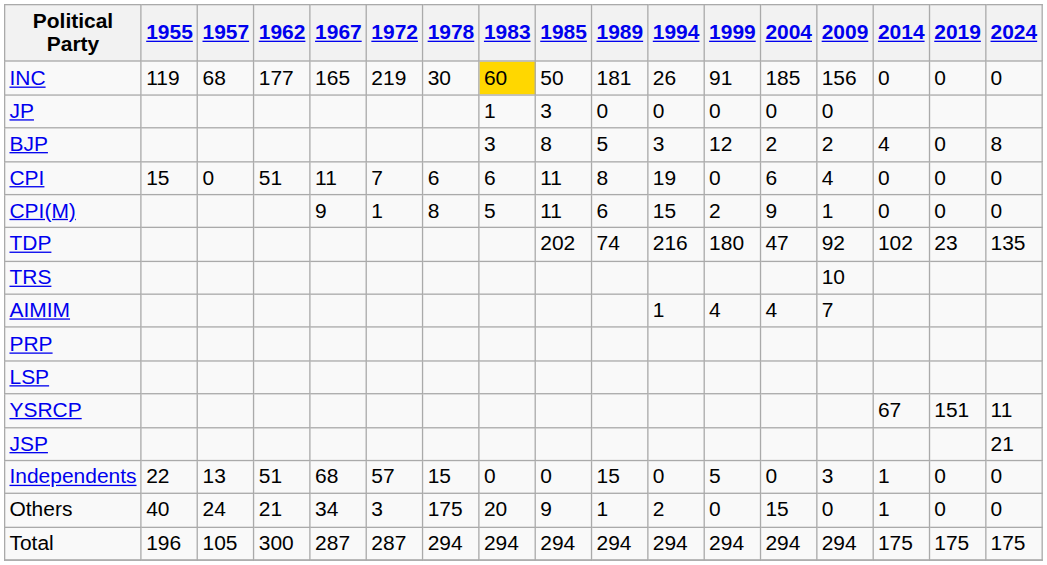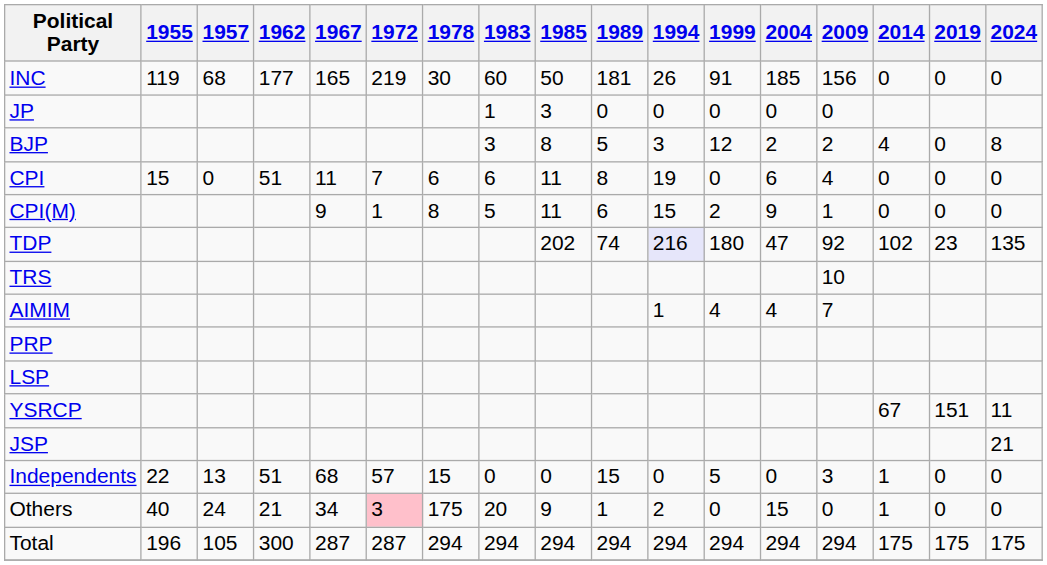(496, 77) gold background -> (496, 77) no background
(670, 244) no background -> (670, 244) lavender background
(377, 510) no background -> (377, 510) pink background
